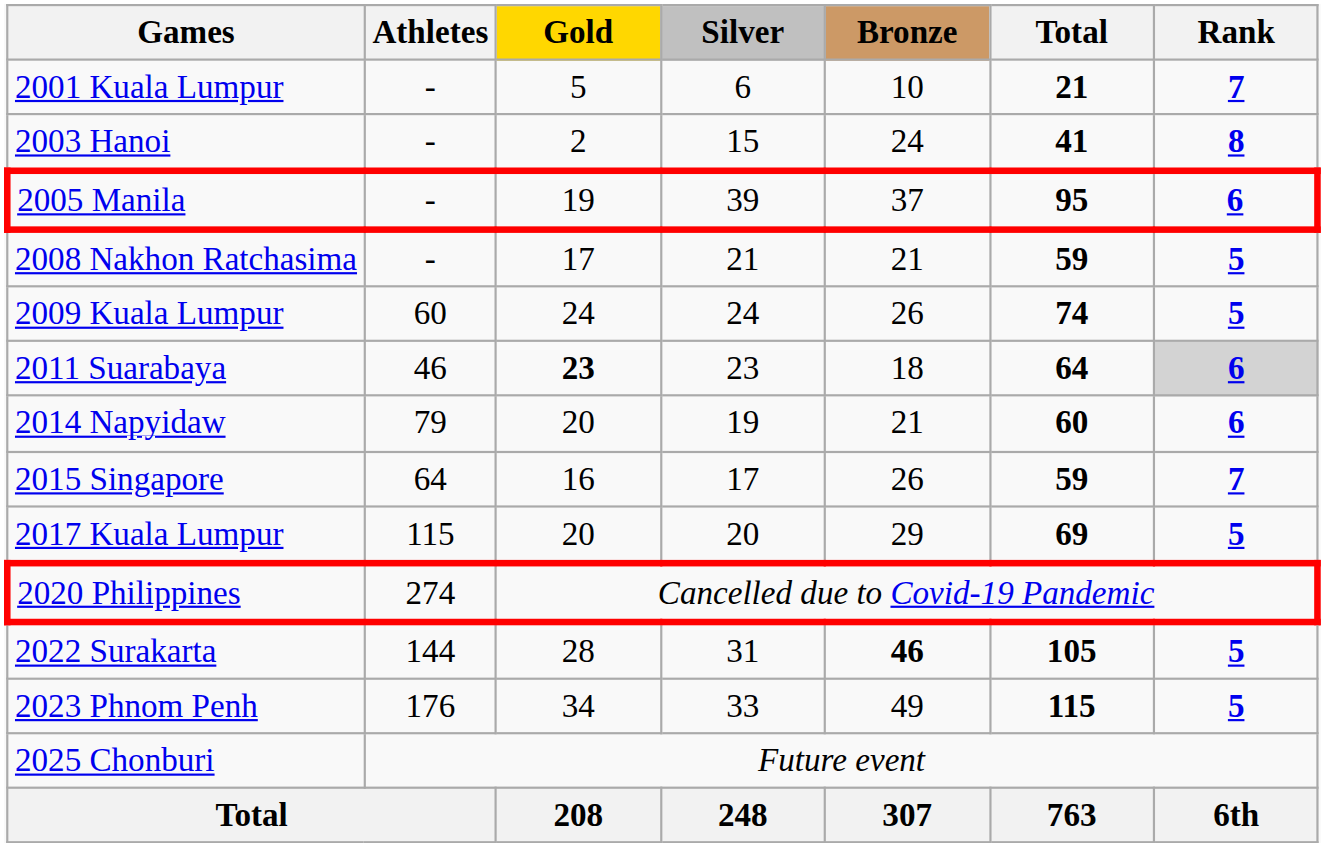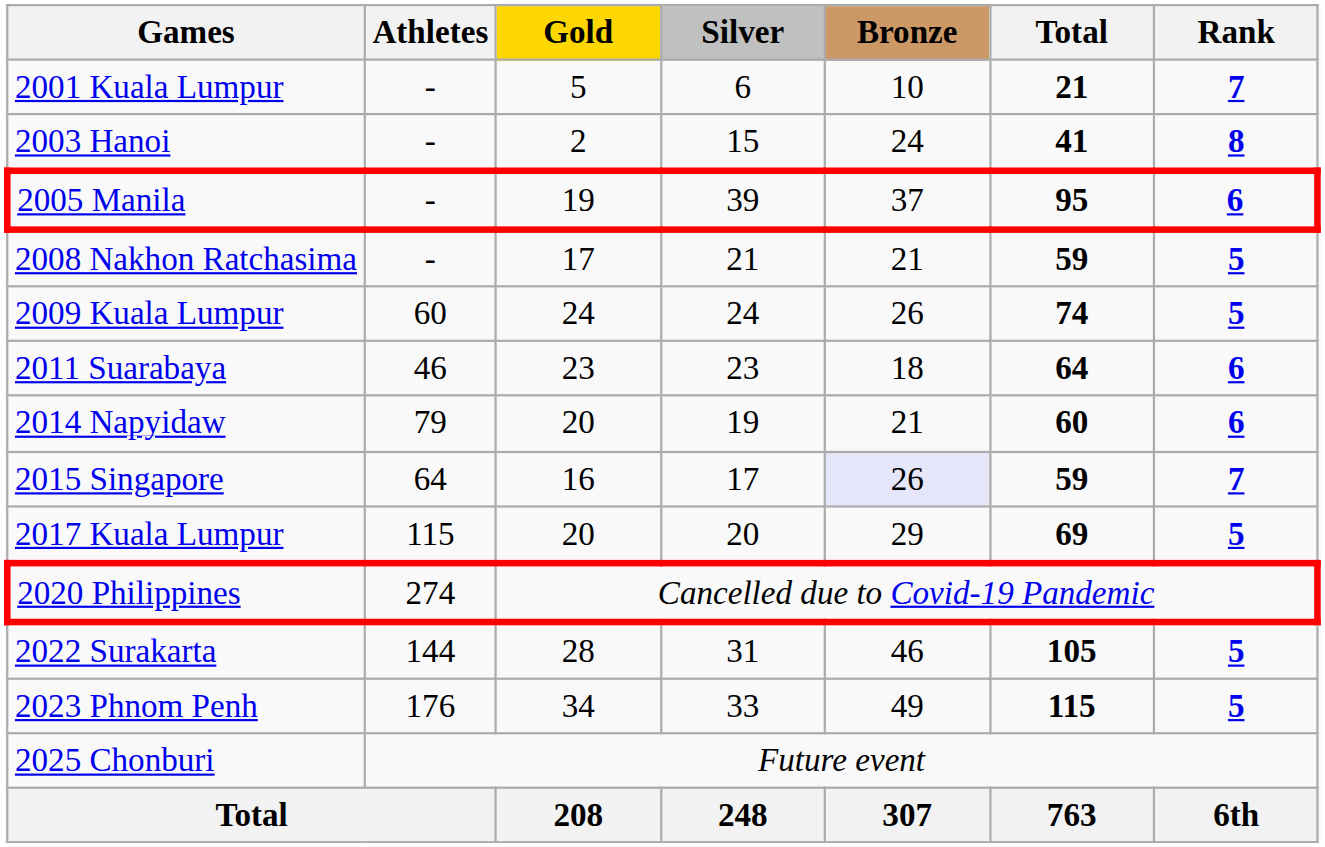(578, 368) bold -> (578, 368) normal
(1236, 368) lightgrey background -> (1236, 368) no background
(907, 477) no background -> (907, 477) lavender background
(907, 650) bold -> (907, 650) normal
